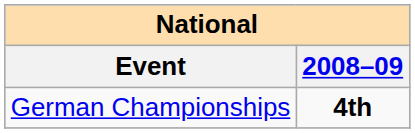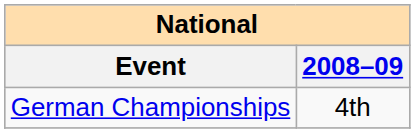(353, 107) bold -> (353, 107) normal
